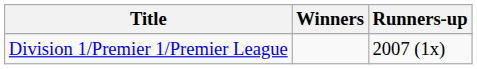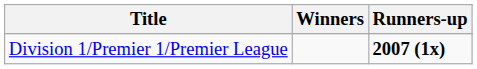(409, 48) normal -> (409, 48) bold
